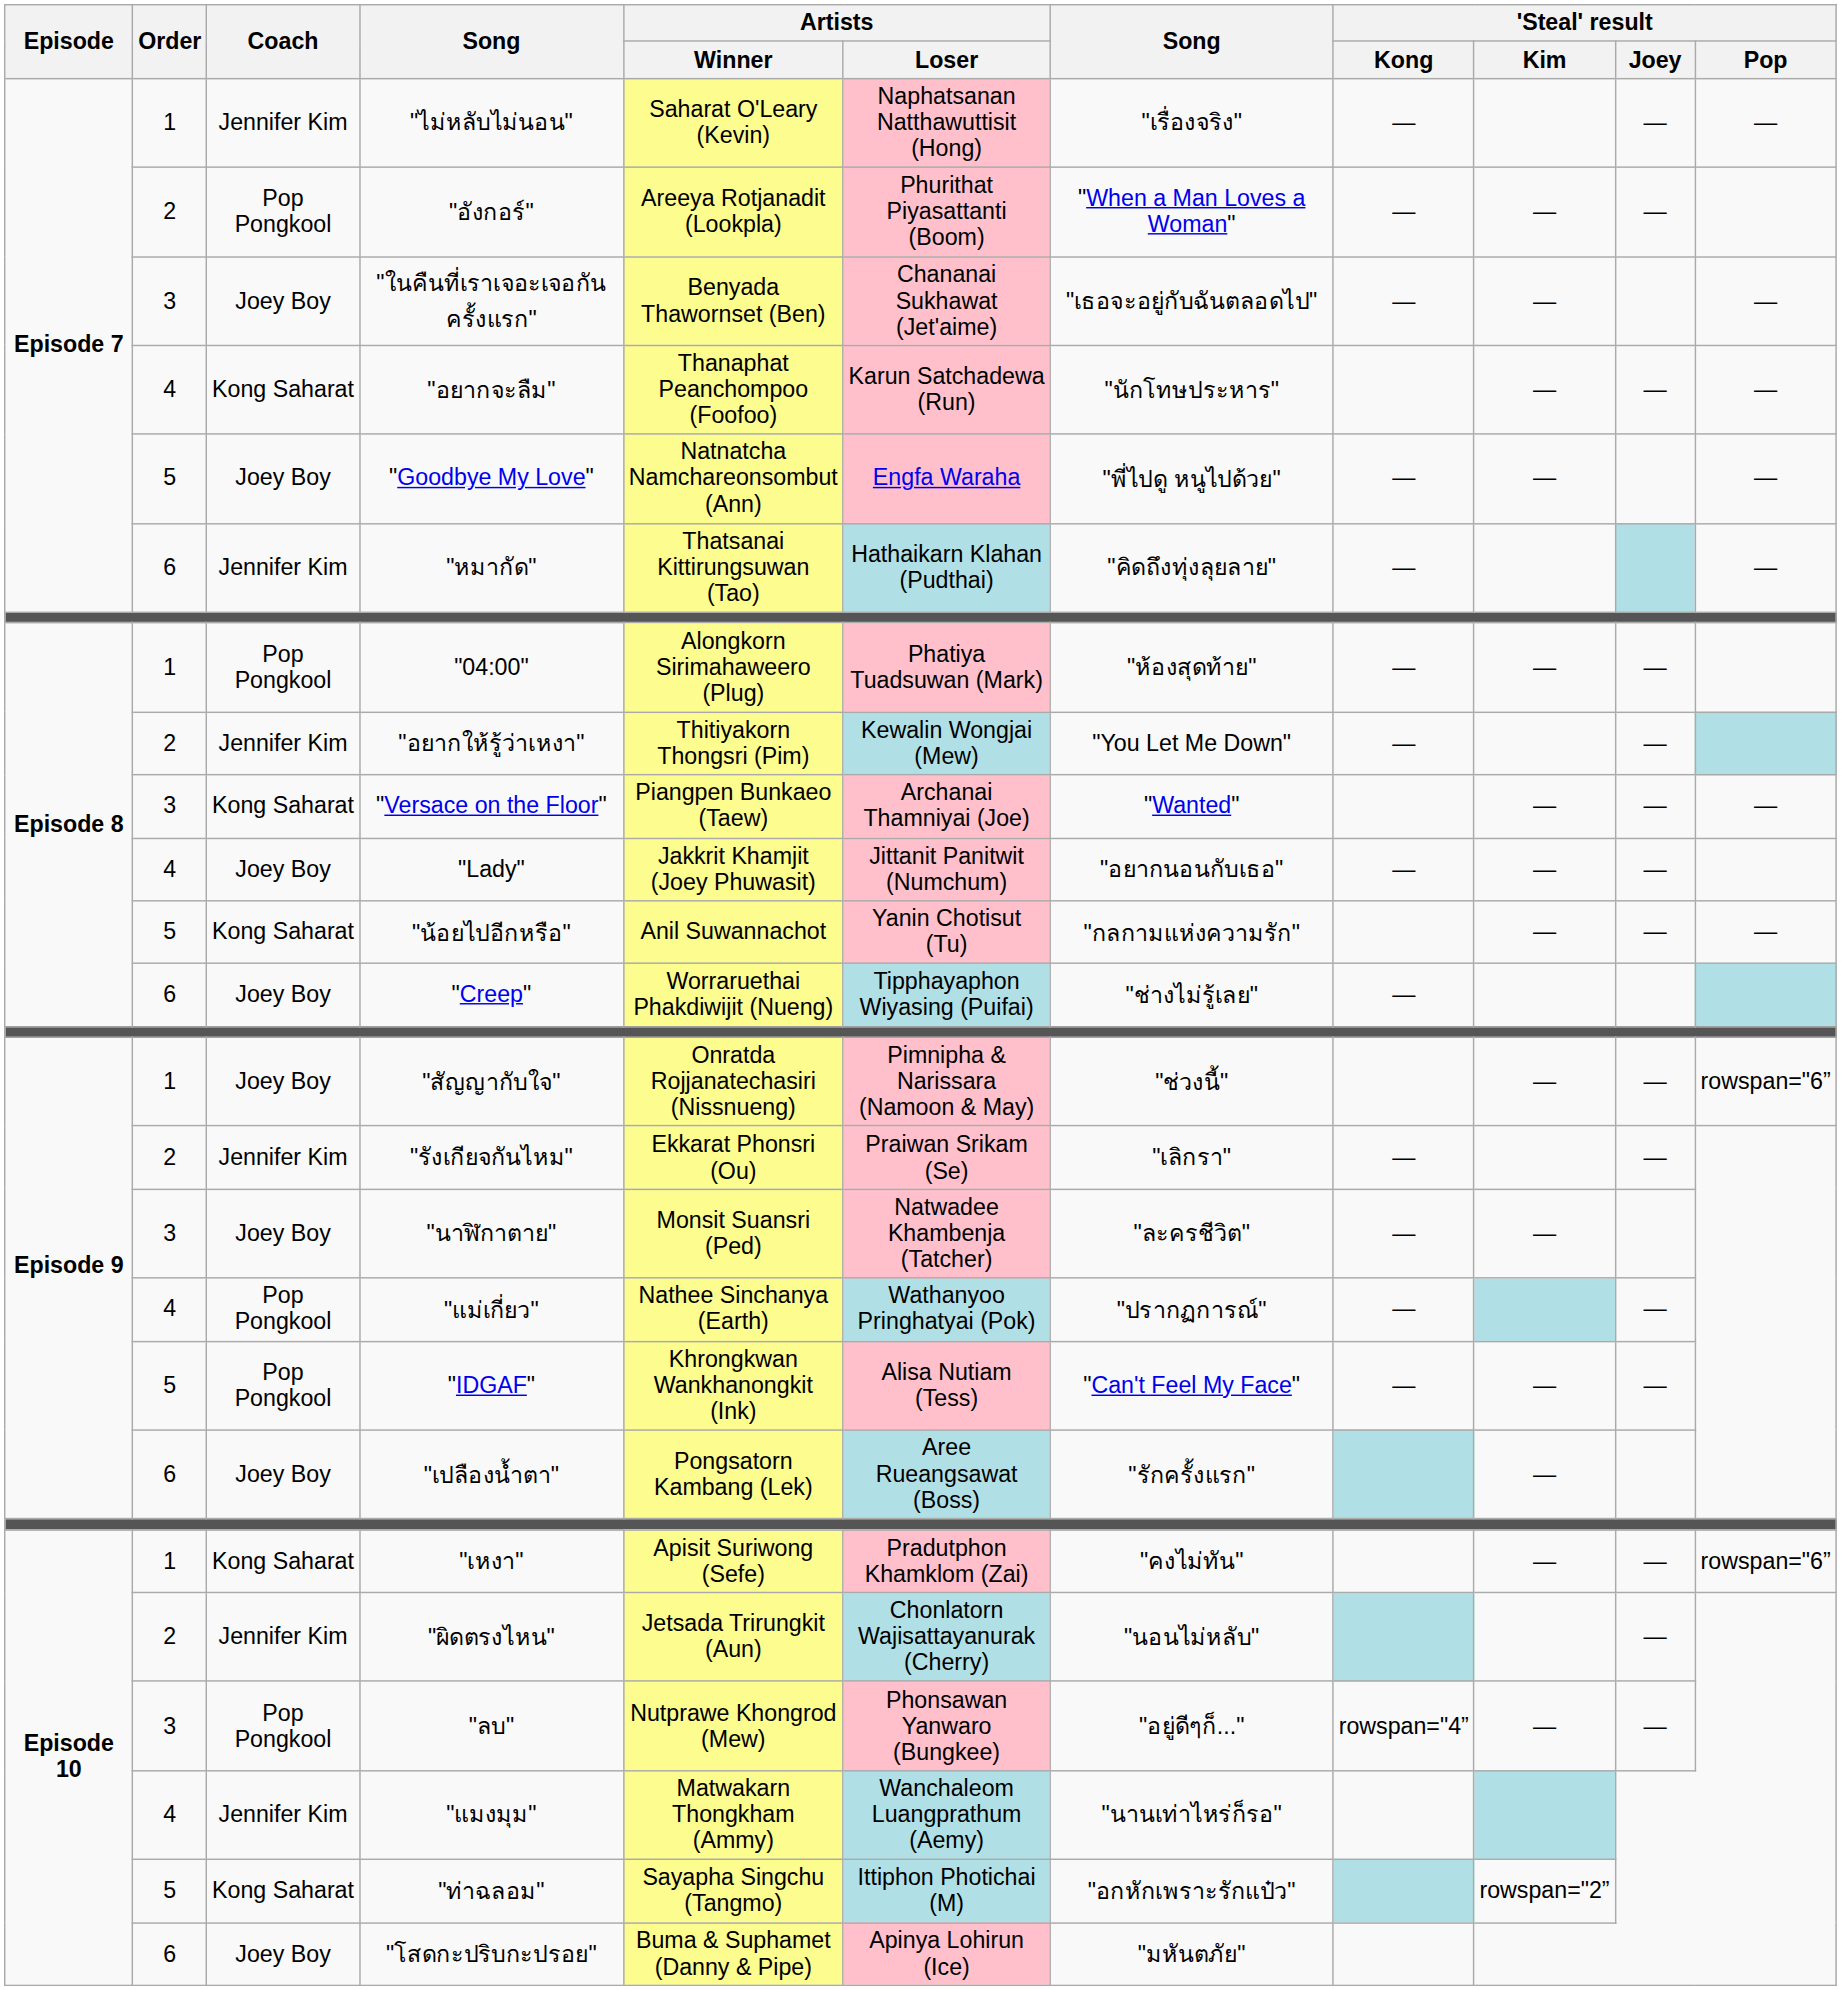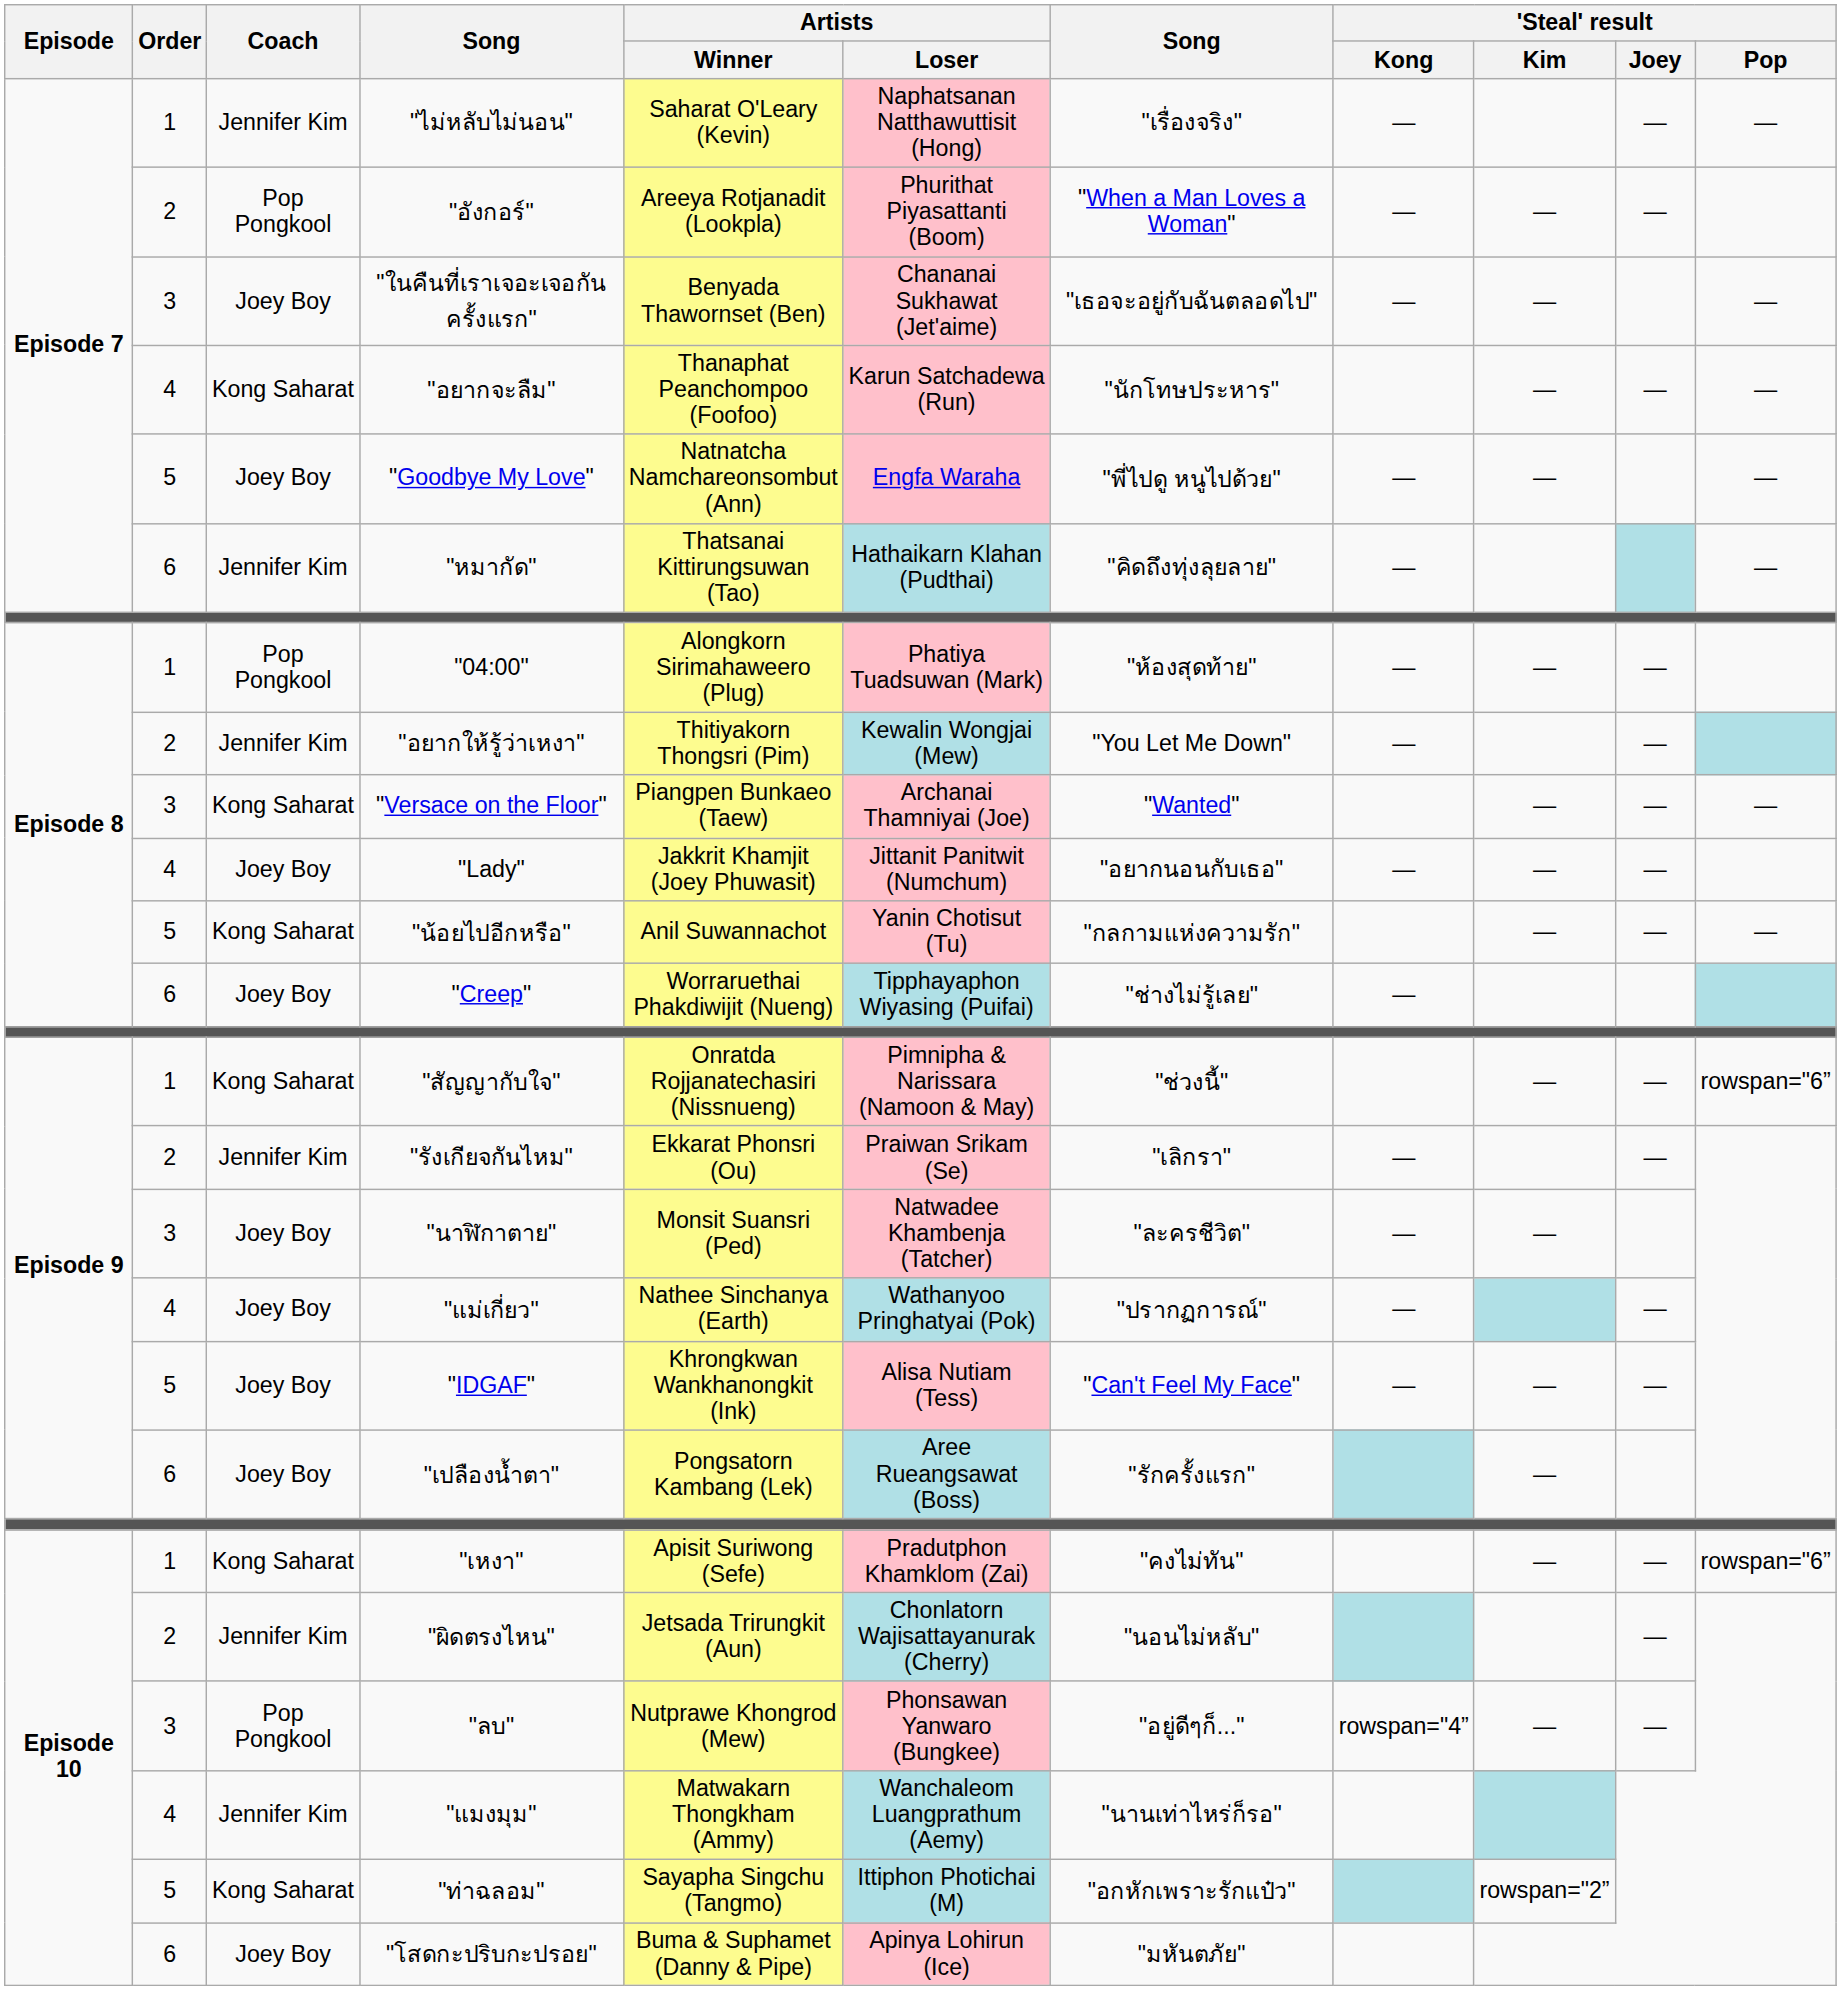(283, 1081) Joey Boy -> (283, 1081) Kong Saharat
(283, 1309) Pop Pongkool -> (283, 1309) Joey Boy
(283, 1385) Pop Pongkool -> (283, 1385) Joey Boy
